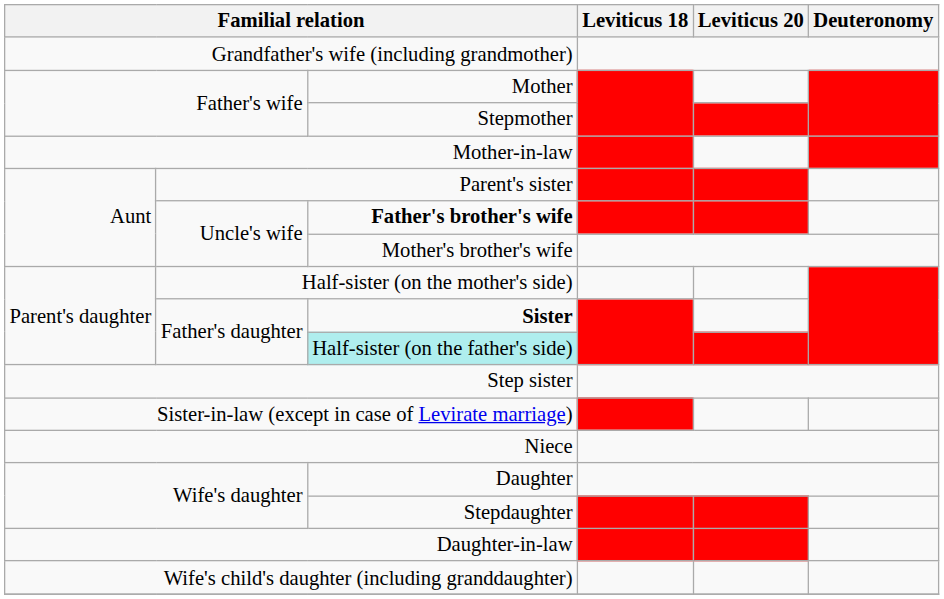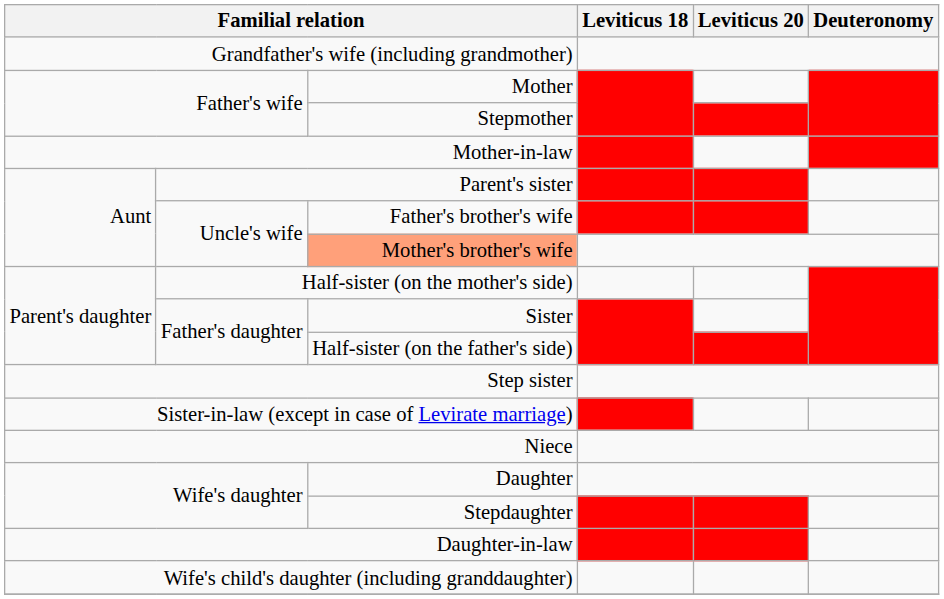(472, 217) bold -> (481, 217) normal
(477, 250) no background -> (477, 250) lightsalmon background
(547, 315) bold -> (549, 315) normal
(442, 348) paleturquoise background -> (442, 348) no background
